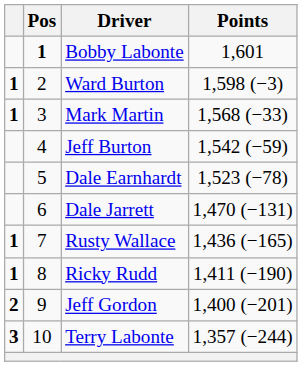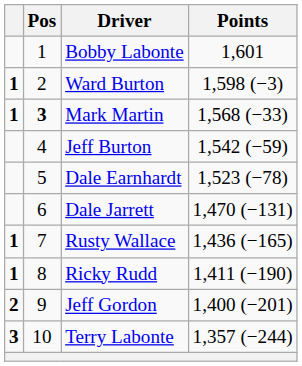(42, 52) bold -> (42, 52) normal
(42, 115) normal -> (42, 115) bold
